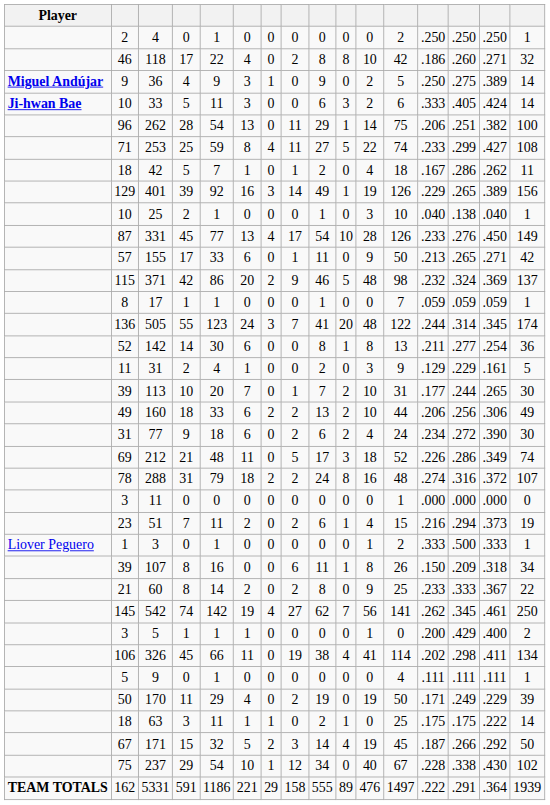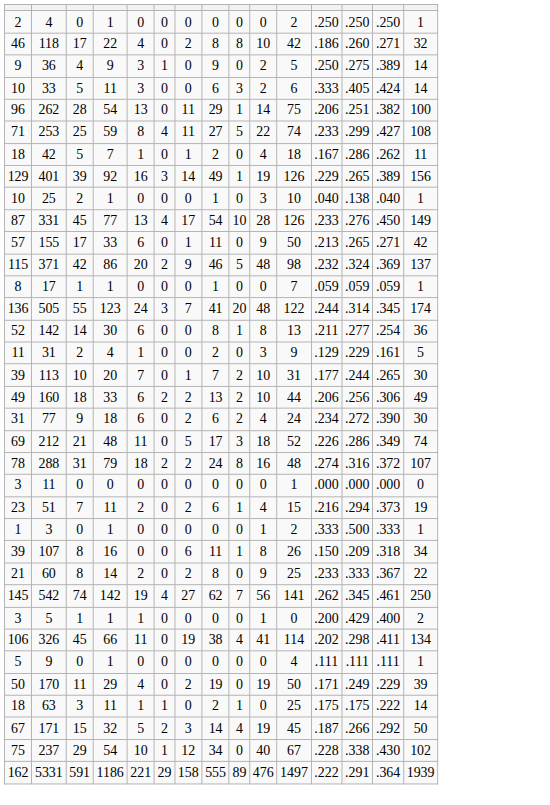- column: (58, 15)
